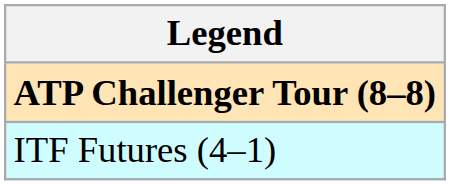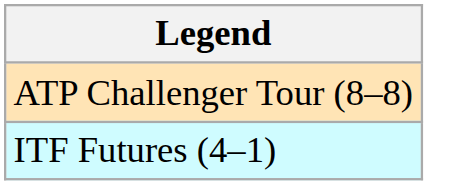(225, 91) bold -> (213, 91) normal
